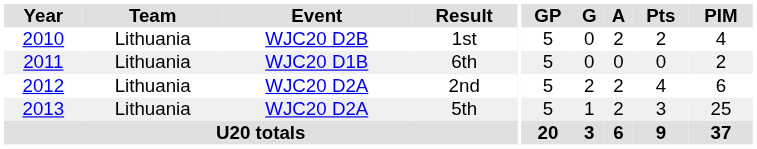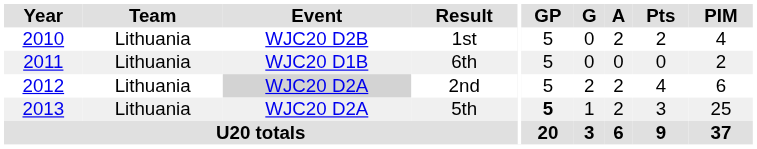(317, 85) no background -> (317, 85) lightgrey background
(548, 109) normal -> (548, 109) bold
